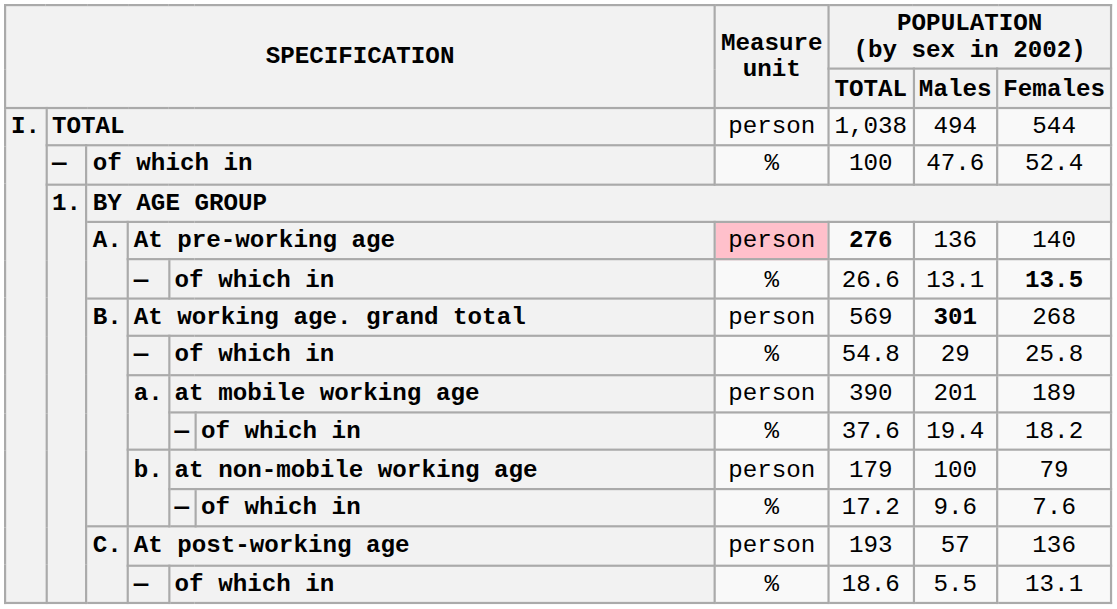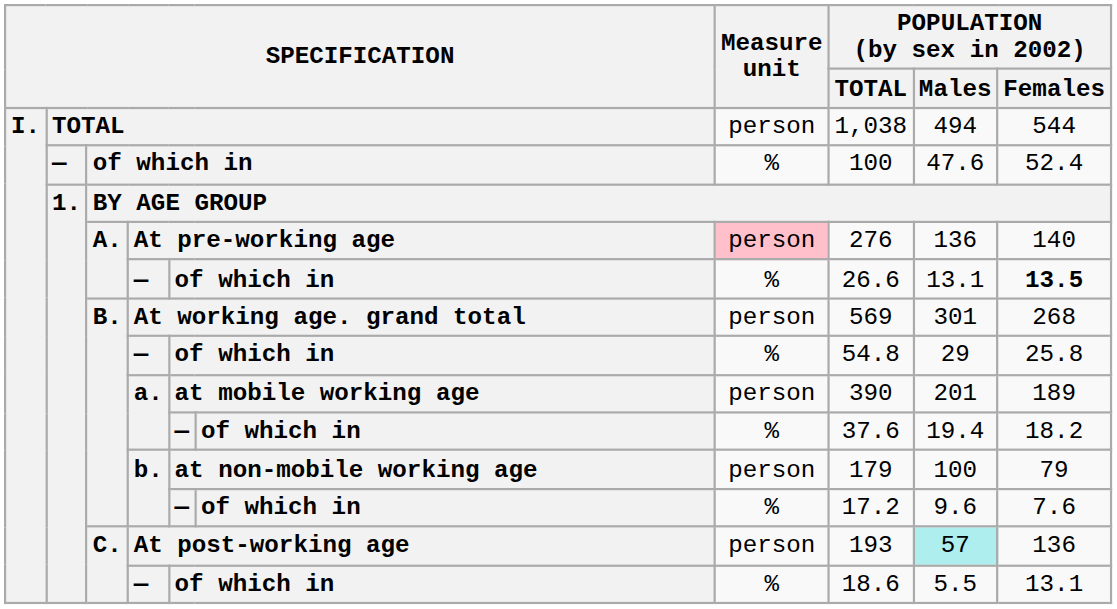(871, 241) bold -> (871, 241) normal
(955, 317) bold -> (955, 317) normal
(955, 546) no background -> (955, 546) paleturquoise background
